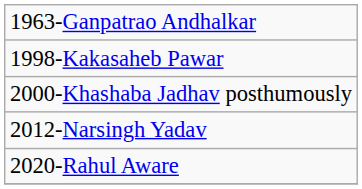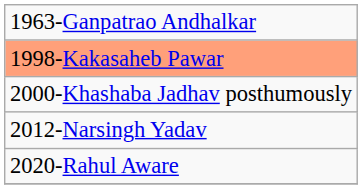(117, 58) no background -> (117, 58) lightsalmon background
